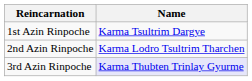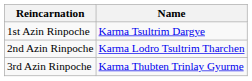(171, 66) lavender background -> (171, 66) no background
